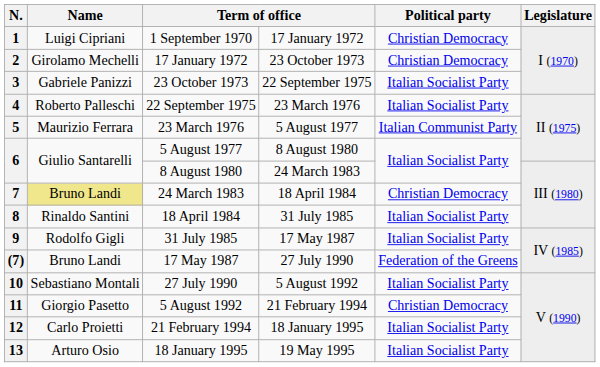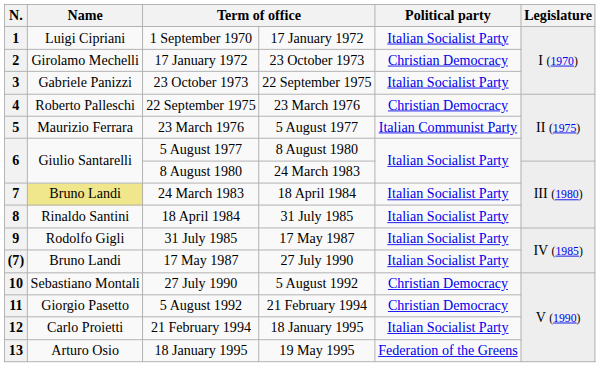(448, 37) Christian Democracy -> (448, 37) Italian Socialist Party
(448, 104) Italian Socialist Party -> (448, 104) Christian Democracy
(448, 194) Christian Democracy -> (448, 194) Italian Socialist Party
(448, 261) Federation of the Greens -> (448, 261) Italian Socialist Party
(448, 283) Italian Socialist Party -> (448, 283) Christian Democracy
(448, 350) Italian Socialist Party -> (448, 350) Federation of the Greens
